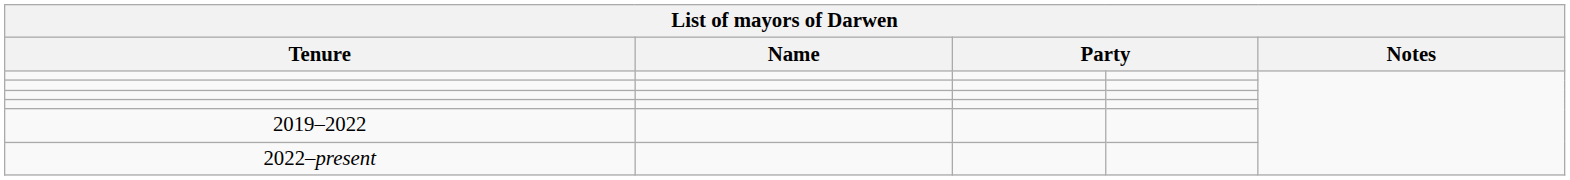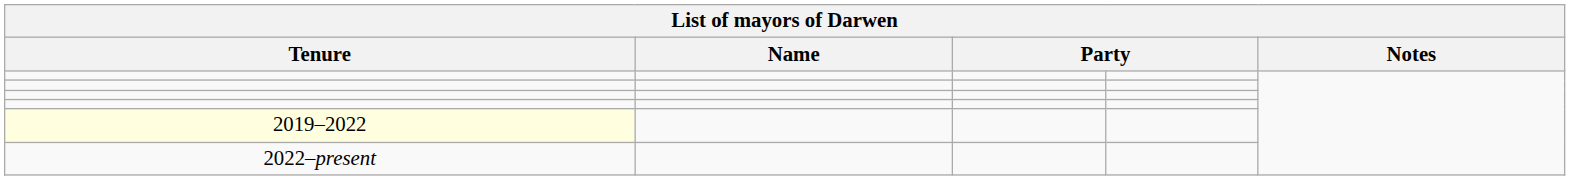(320, 125) no background -> (320, 125) lightyellow background
